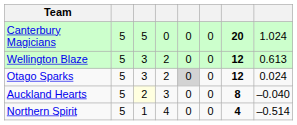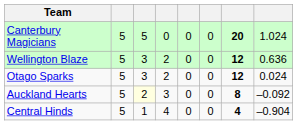(273, 59) 0.613 -> (273, 59) 0.636
(188, 77) lightgrey background -> (188, 77) no background
(273, 94) –0.040 -> (273, 94) –0.092
- row: (42, 111)
+ row: (40, 111)
